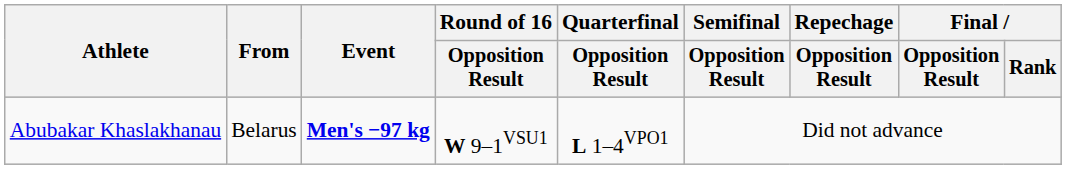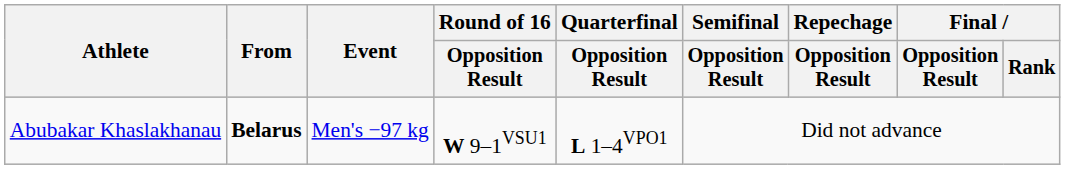(264, 130) normal -> (266, 130) bold
(368, 130) bold -> (370, 130) normal
